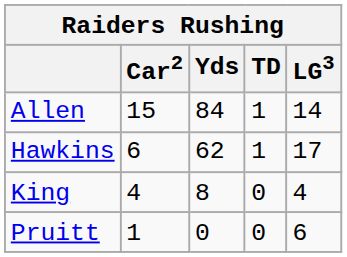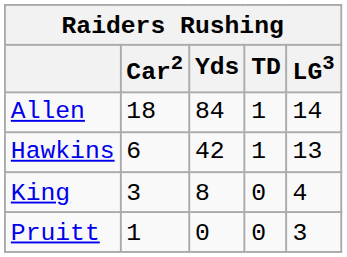(141, 112) 15 -> (141, 112) 18
(210, 152) 62 -> (210, 152) 42
(307, 152) 17 -> (307, 152) 13
(134, 192) 4 -> (134, 192) 3
(300, 233) 6 -> (300, 233) 3
